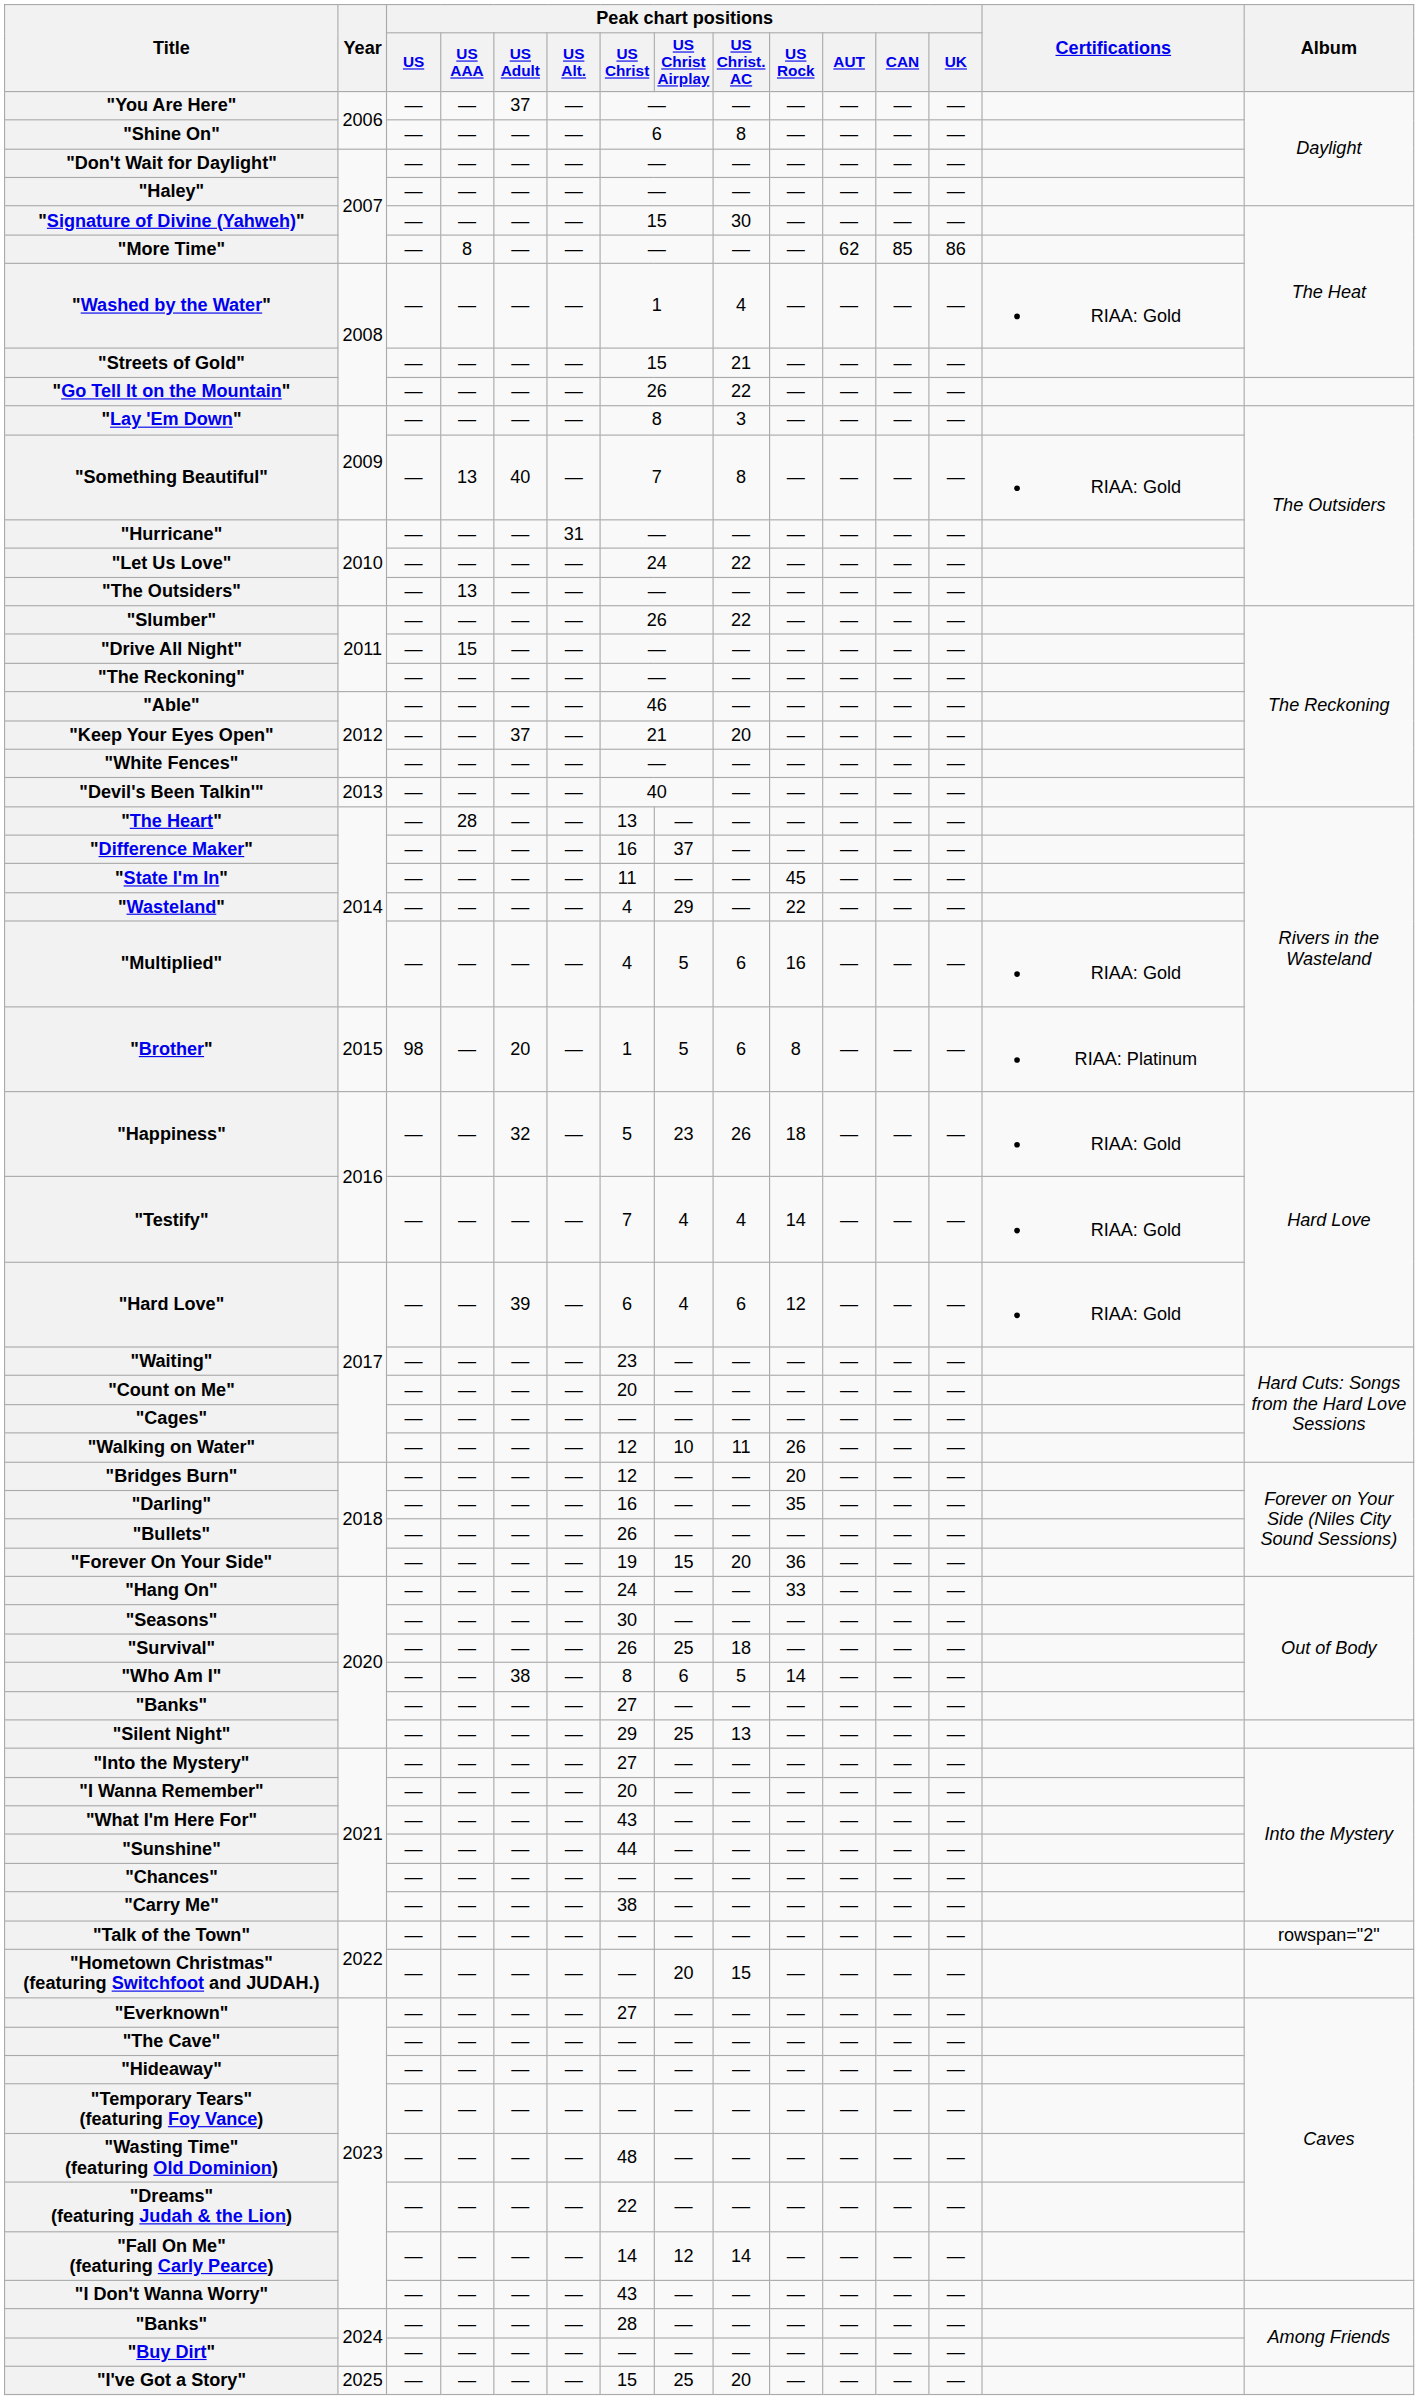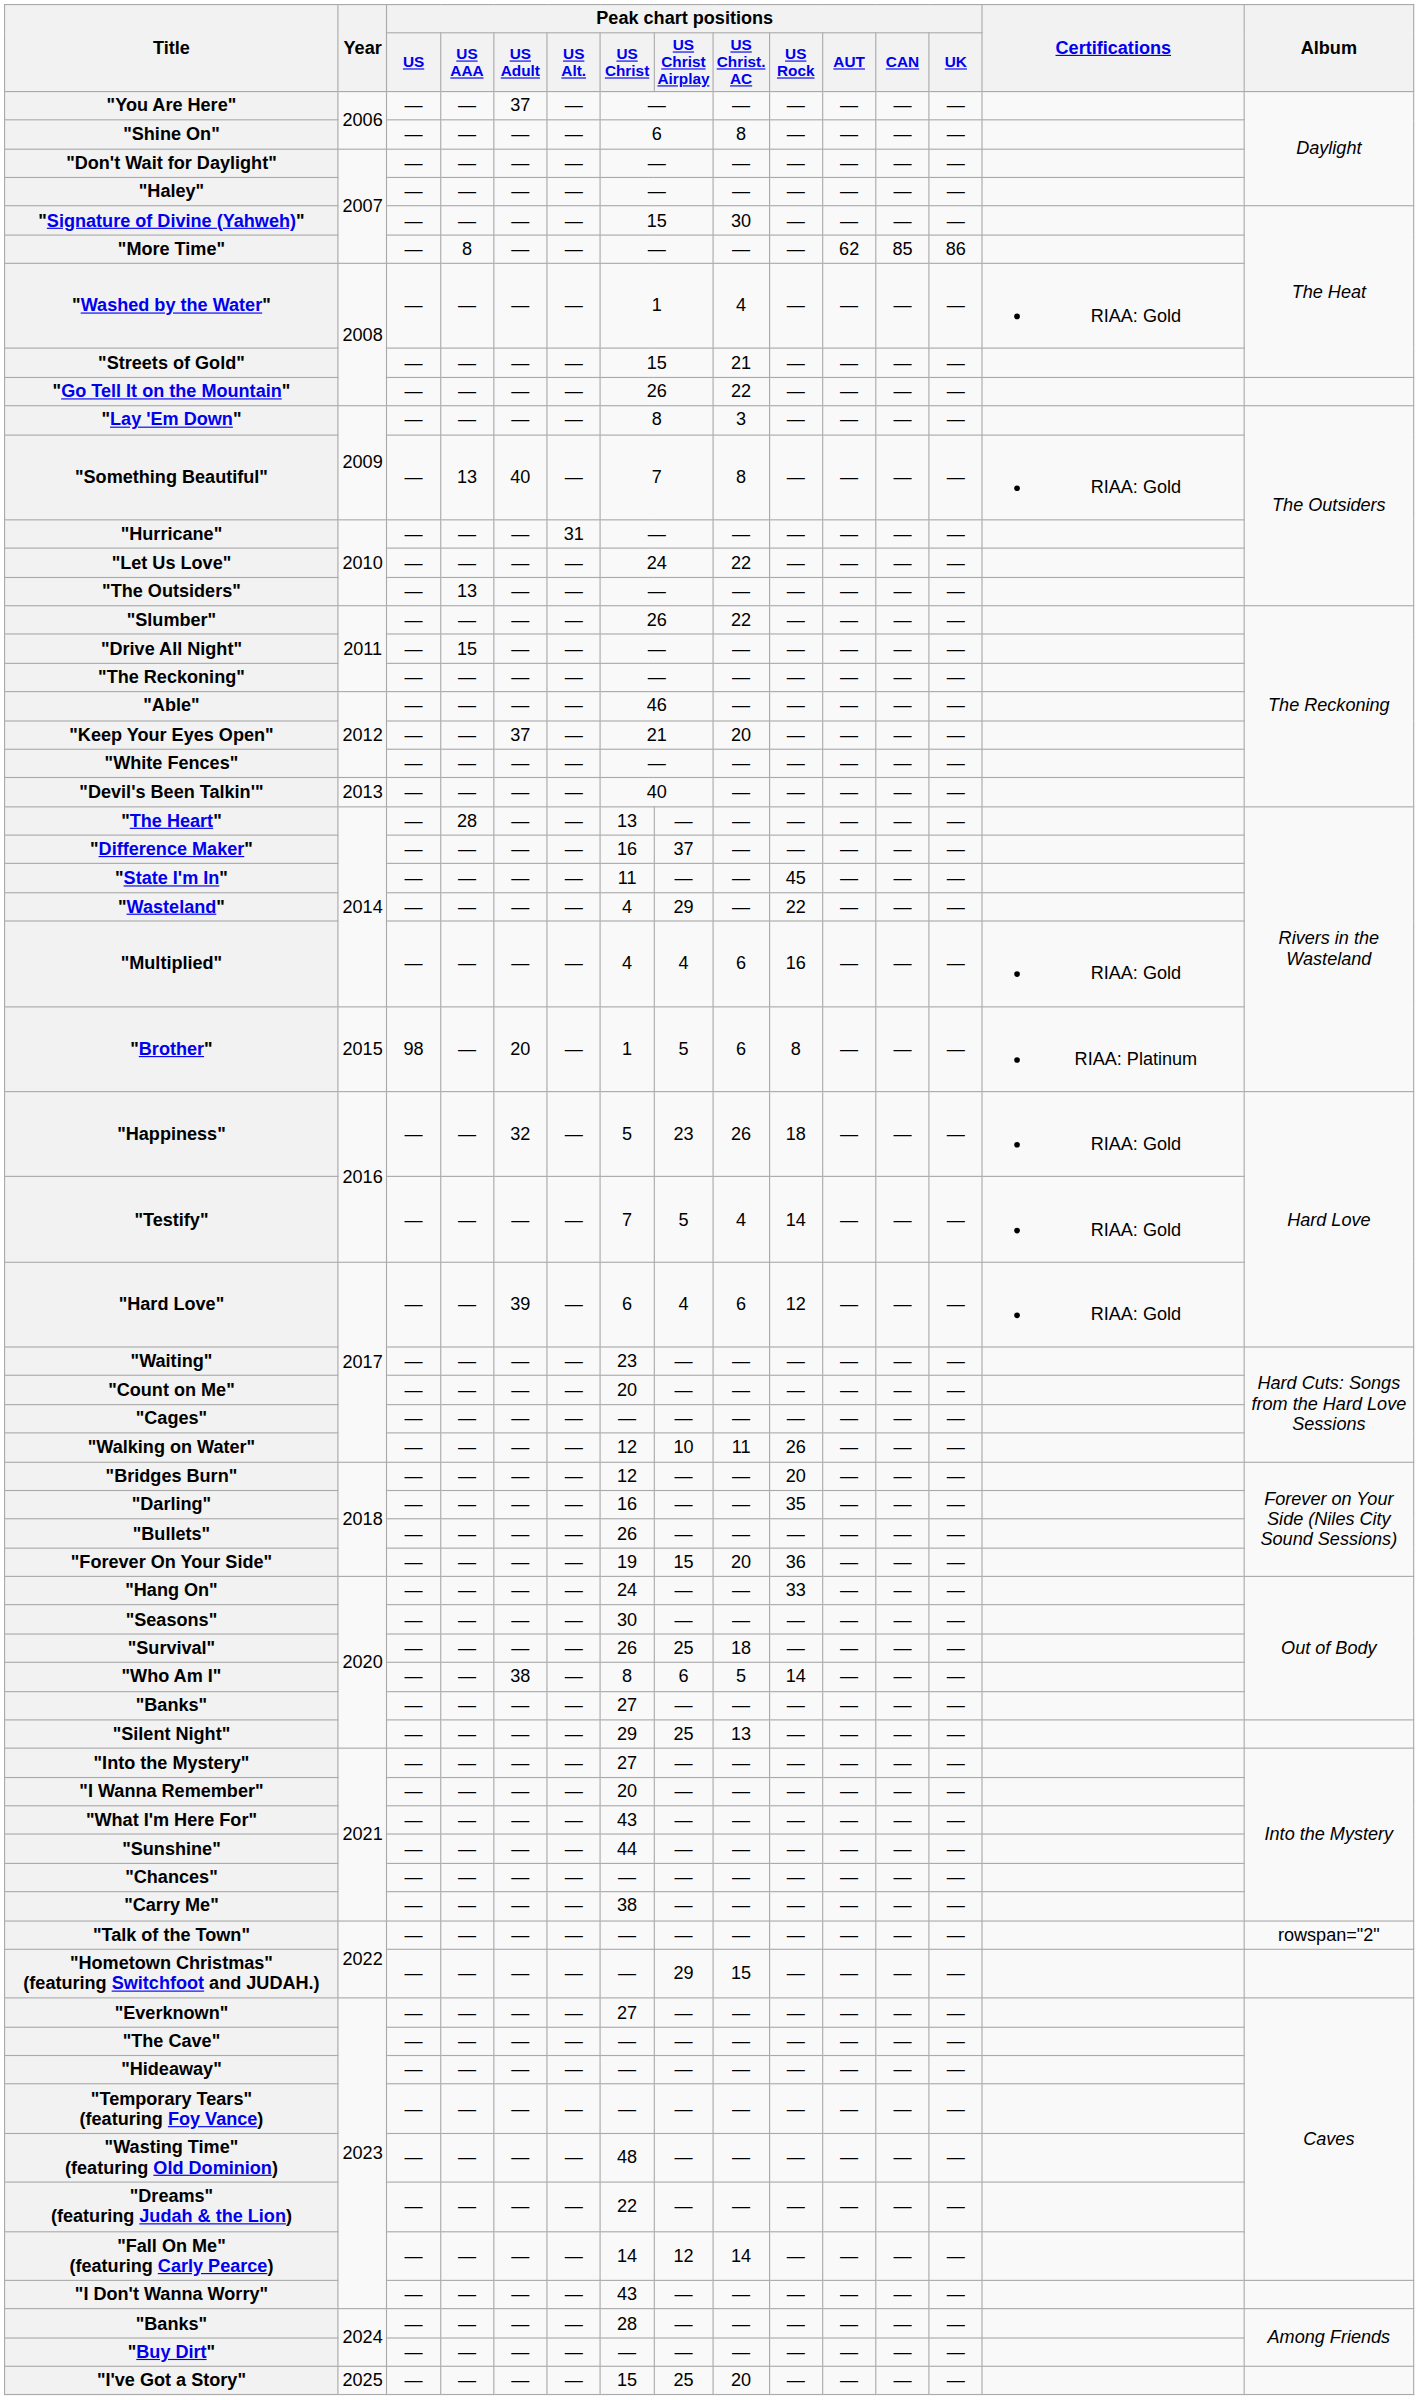(683, 963) 5 -> (683, 963) 4
(683, 1219) 4 -> (683, 1219) 5
(683, 1973) 20 -> (683, 1973) 29
